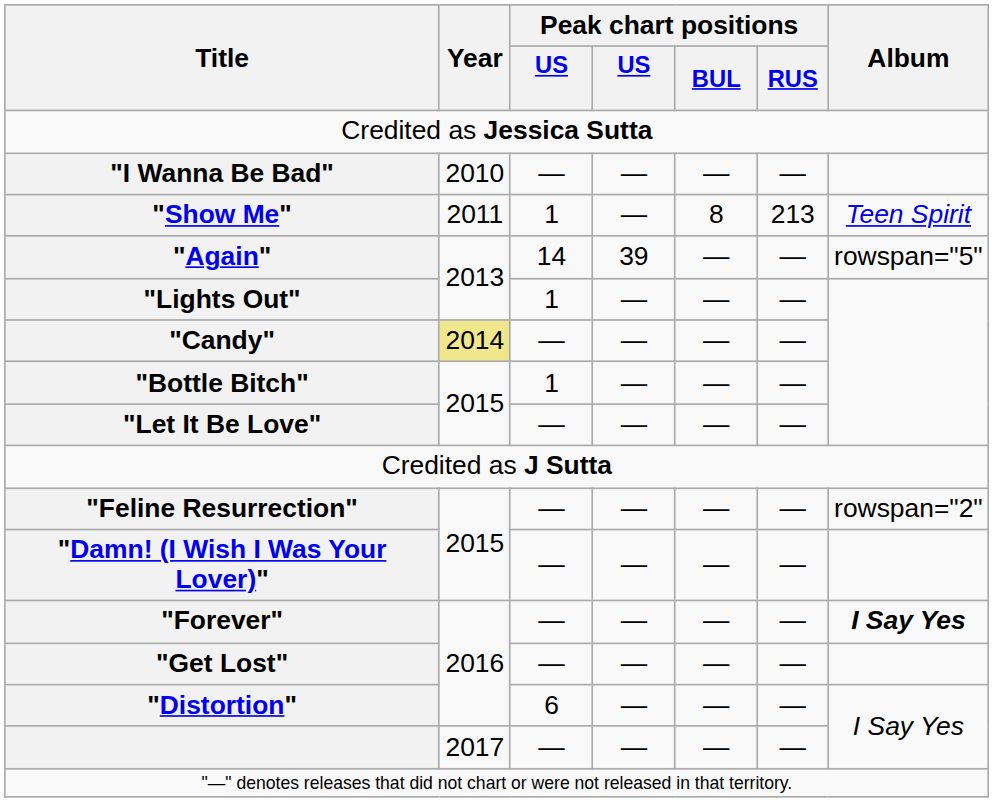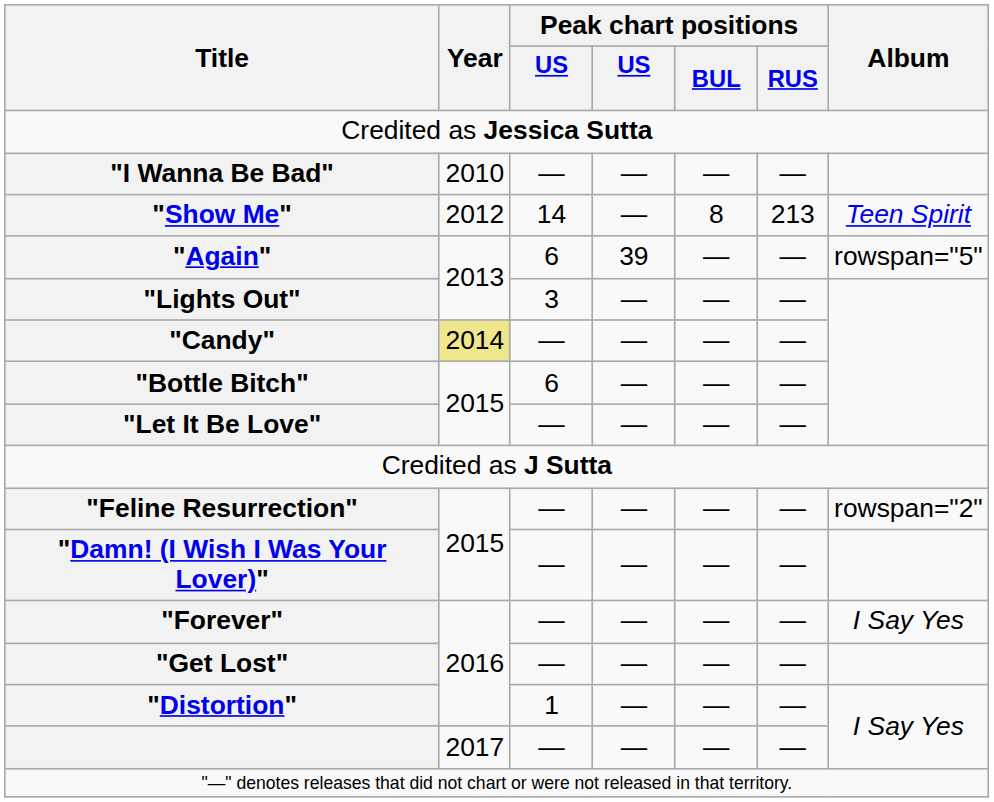(475, 214) 2011 -> (475, 214) 2012
(551, 214) 1 -> (551, 214) 14
(551, 256) 14 -> (551, 256) 6
(551, 298) 1 -> (551, 298) 3
(551, 382) 1 -> (551, 382) 6
(908, 621) bold -> (908, 621) normal
(551, 705) 6 -> (551, 705) 1
